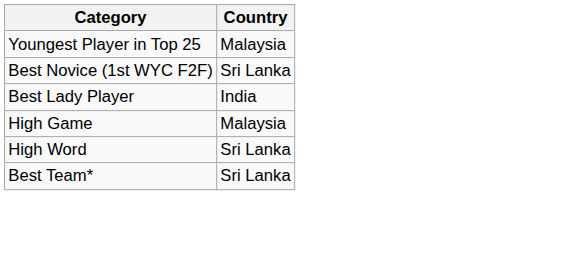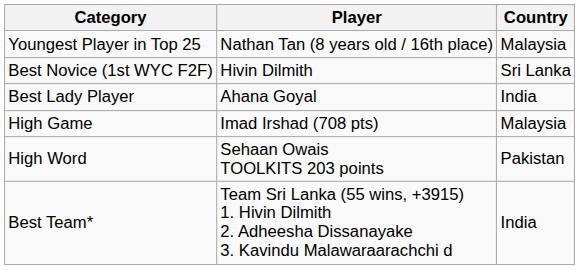+ column: (357, 17)
(256, 149) Sri Lanka -> (533, 159) Pakistan
(256, 176) Sri Lanka -> (519, 222) India
